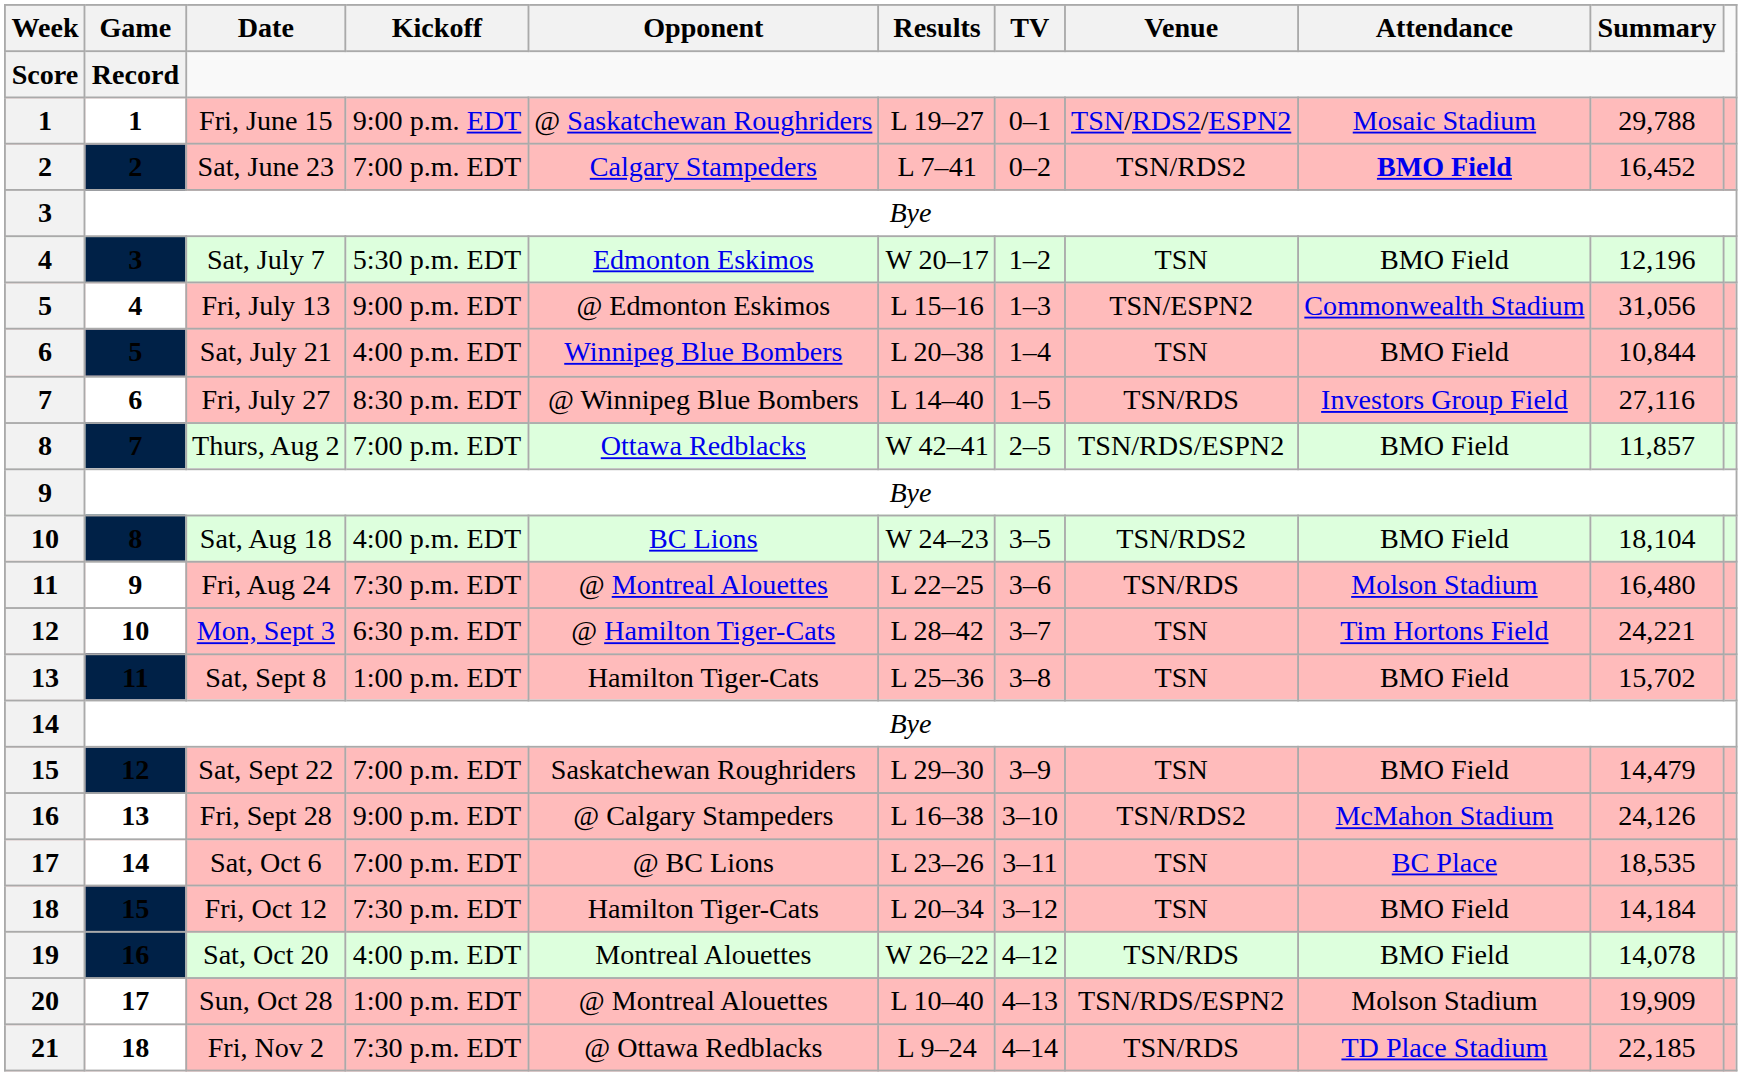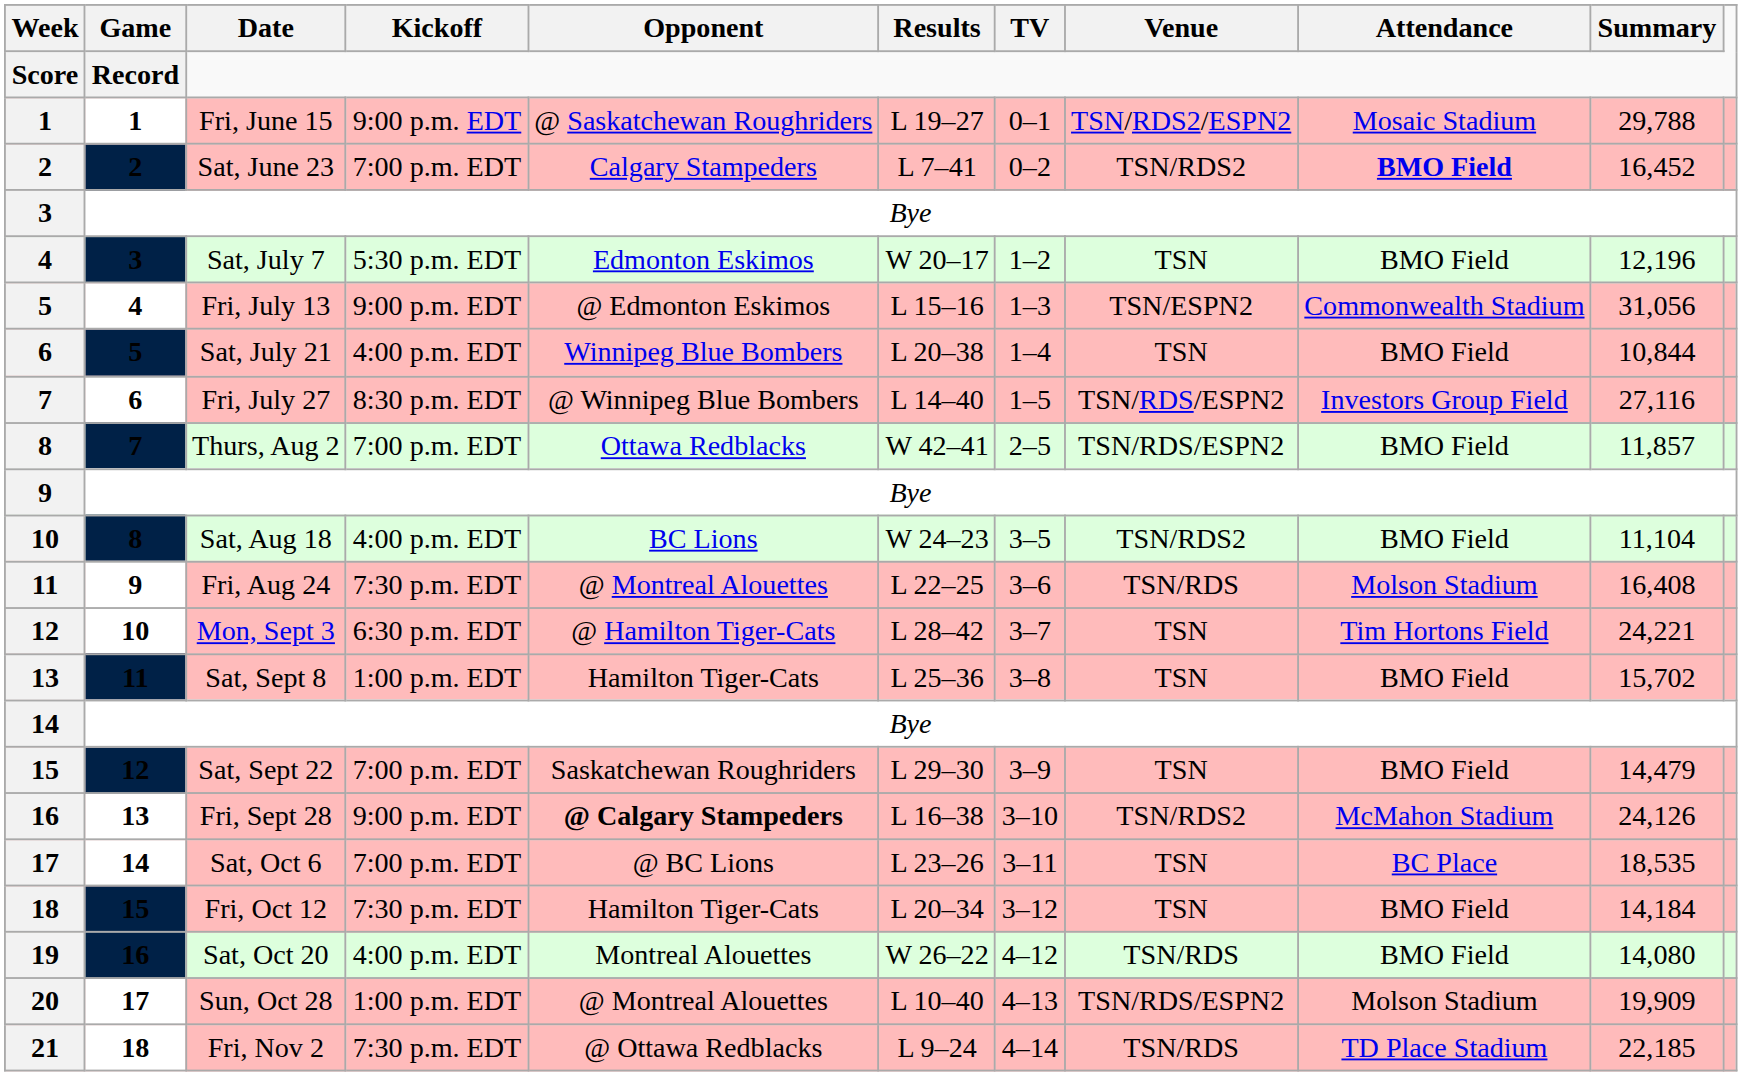(1181, 398) TSN/RDS -> (1181, 398) TSN/RDS/ESPN2
(1657, 537) 18,104 -> (1657, 537) 11,104
(1657, 584) 16,480 -> (1657, 584) 16,408
(703, 816) normal -> (703, 816) bold
(1657, 955) 14,078 -> (1657, 955) 14,080
